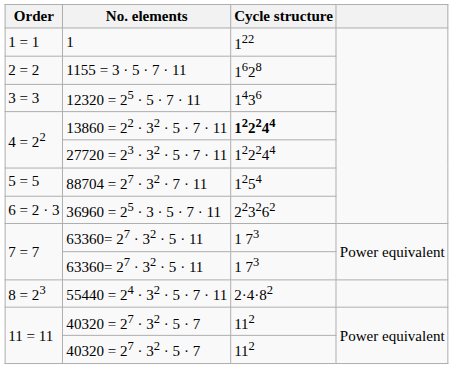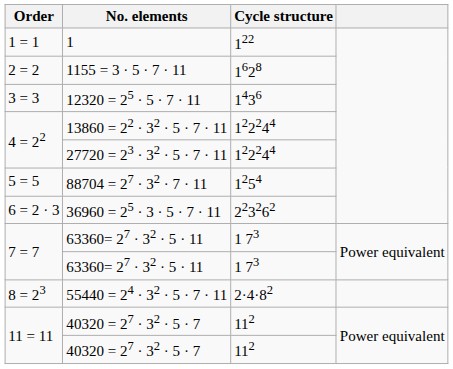(255, 126) bold -> (255, 126) normal
